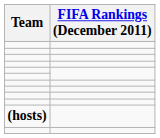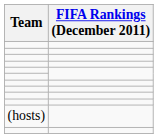(27, 116) bold -> (26, 116) normal
